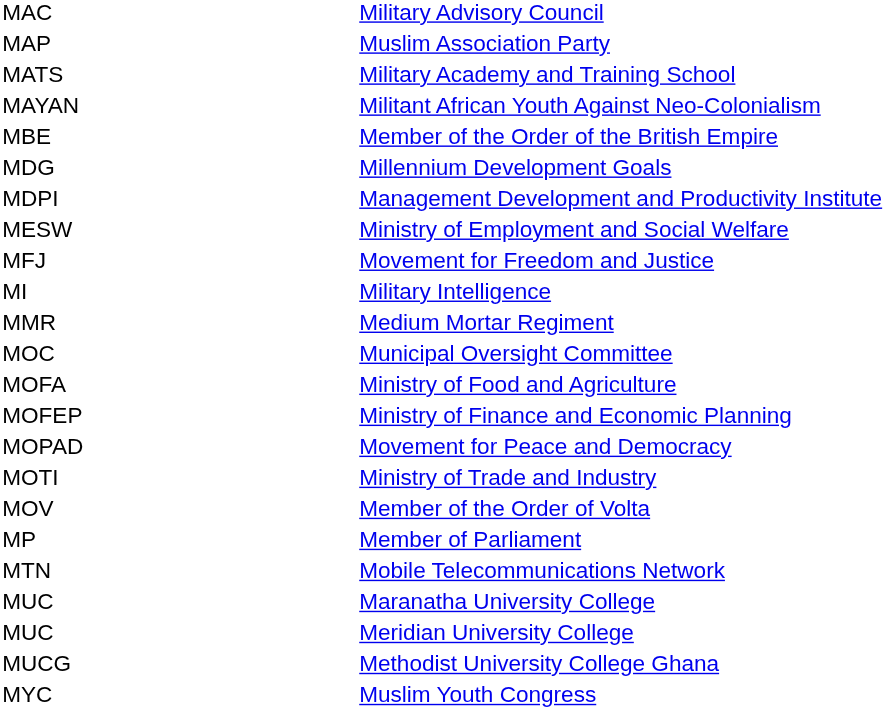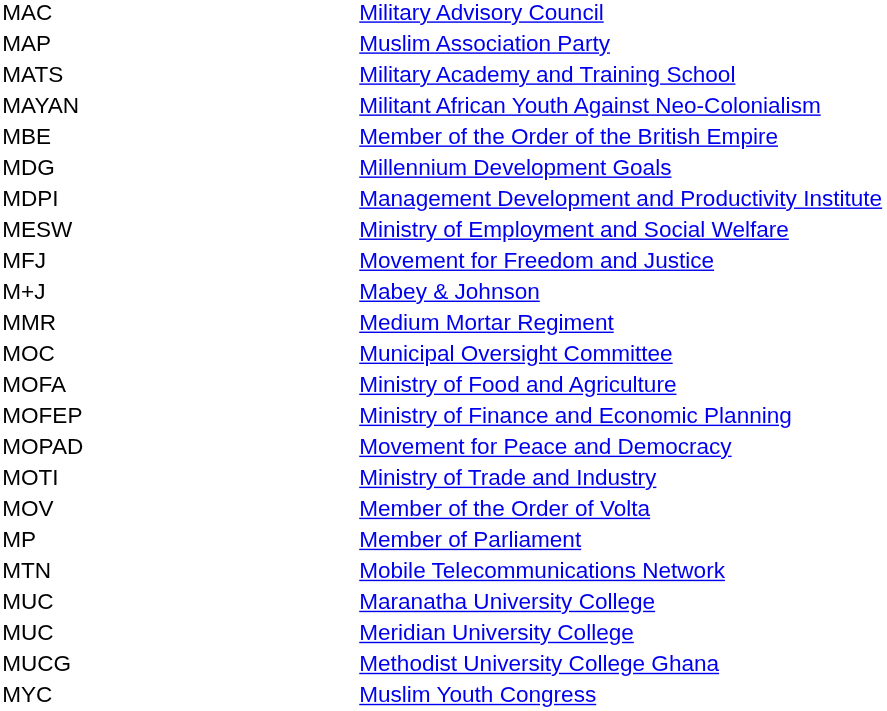- row: (455, 291)
+ row: (450, 291)
